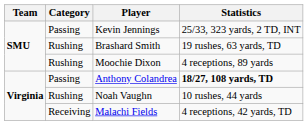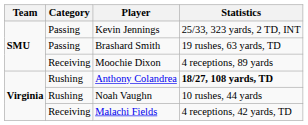(66, 46) Rushing -> (64, 46) Passing
(66, 62) Rushing -> (69, 62) Receiving
(64, 79) Passing -> (66, 79) Rushing
